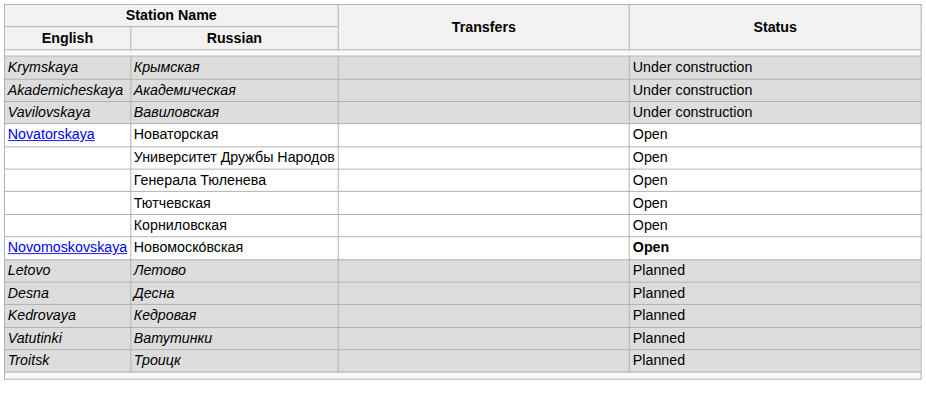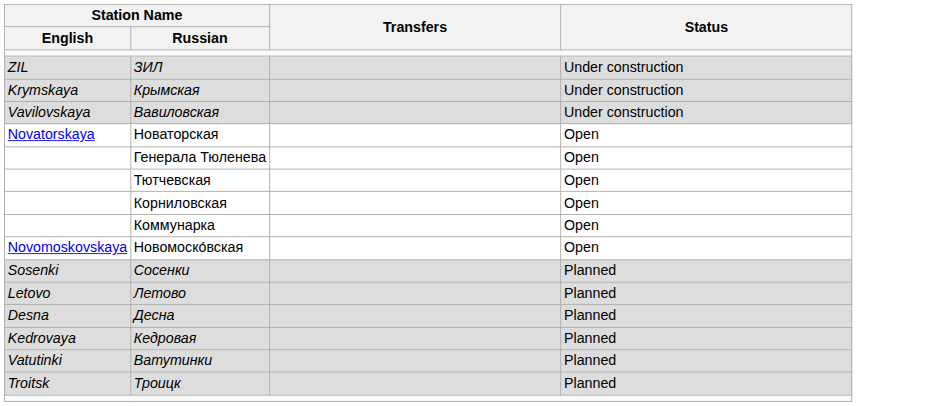+ row: (18, 67)
- row: (66, 90)
- row: (67, 158)
+ row: (67, 226)
(651, 248) bold -> (581, 248) normal
+ row: (33, 270)
